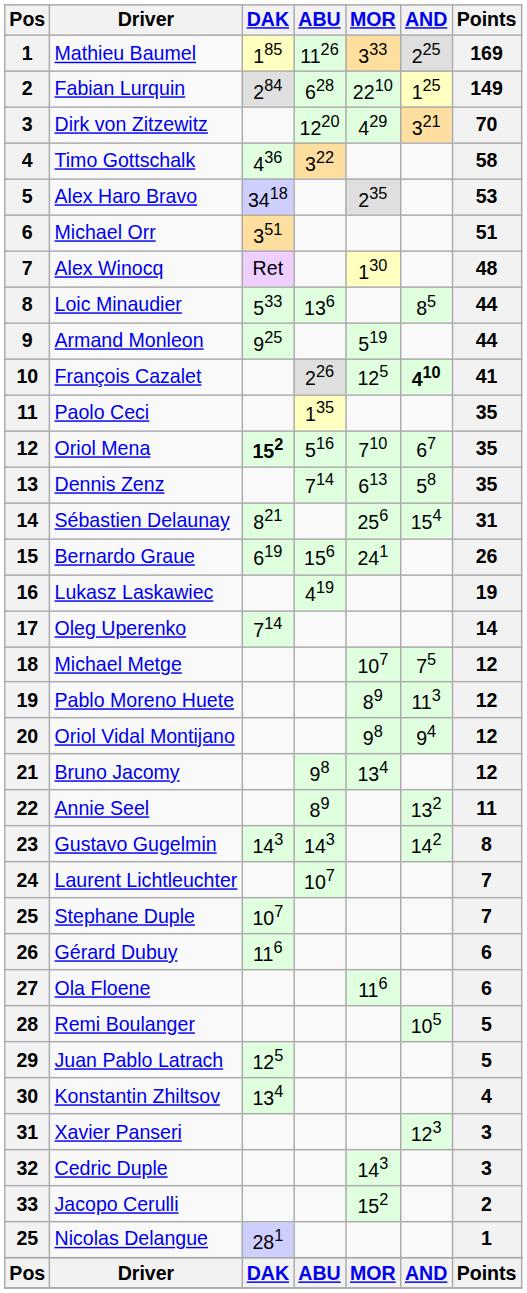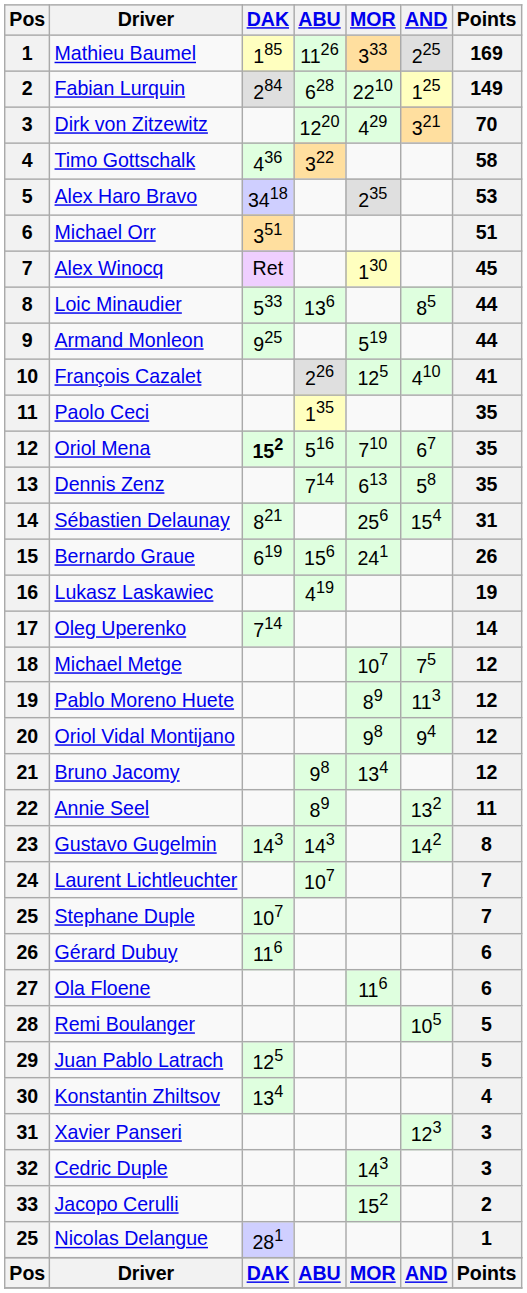(487, 269) 48 -> (487, 269) 45
(426, 377) bold -> (426, 377) normal
